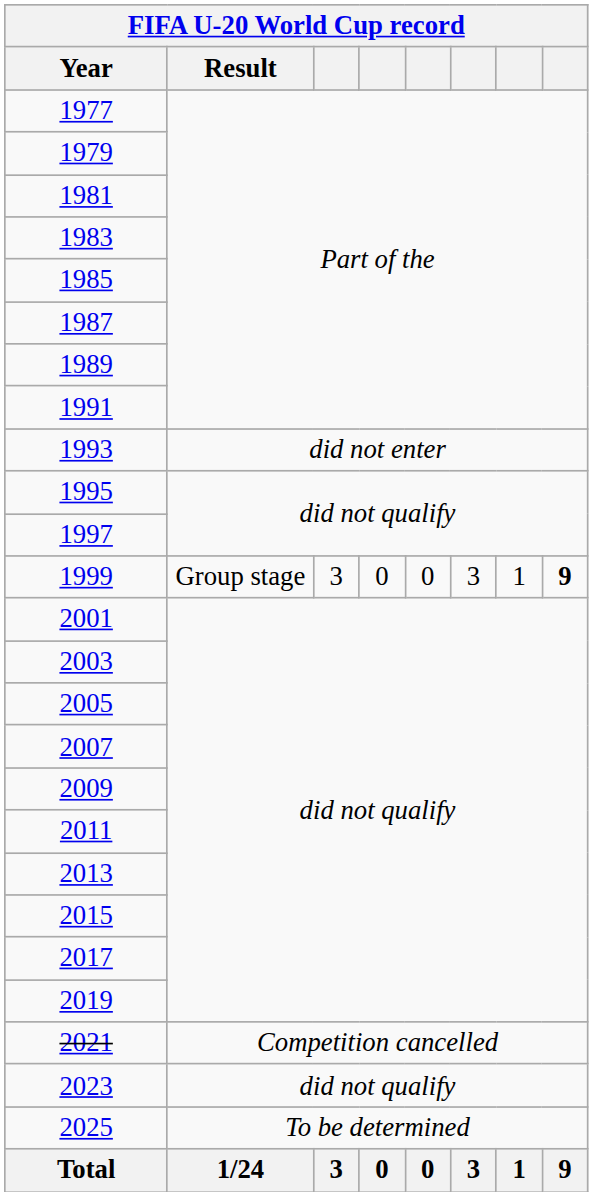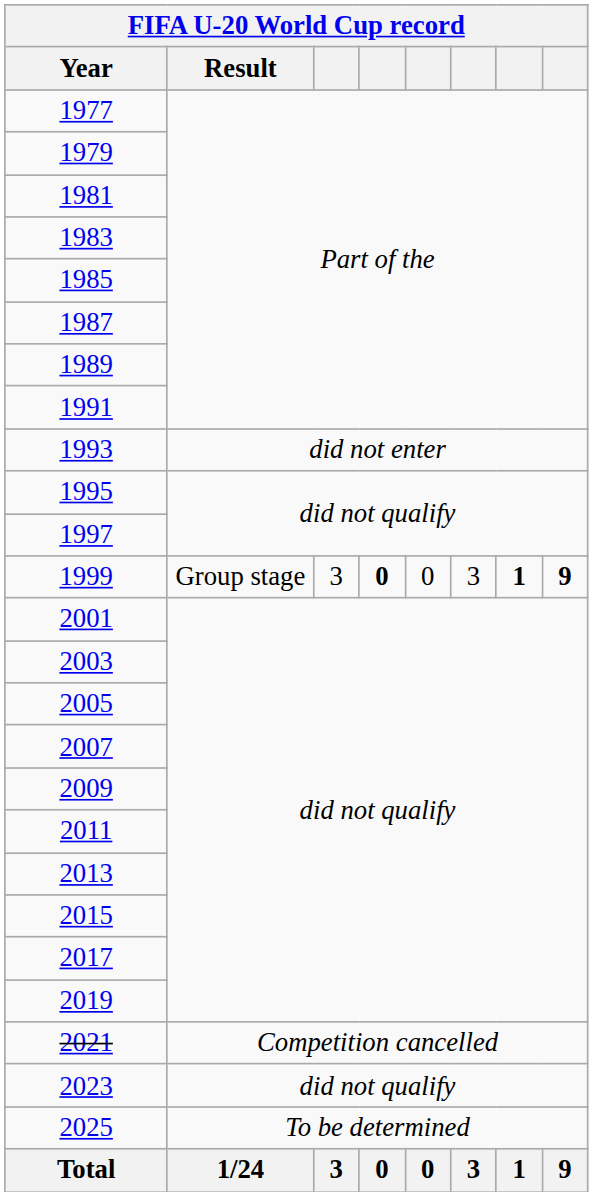(382, 576) normal -> (382, 576) bold
(519, 576) normal -> (519, 576) bold
